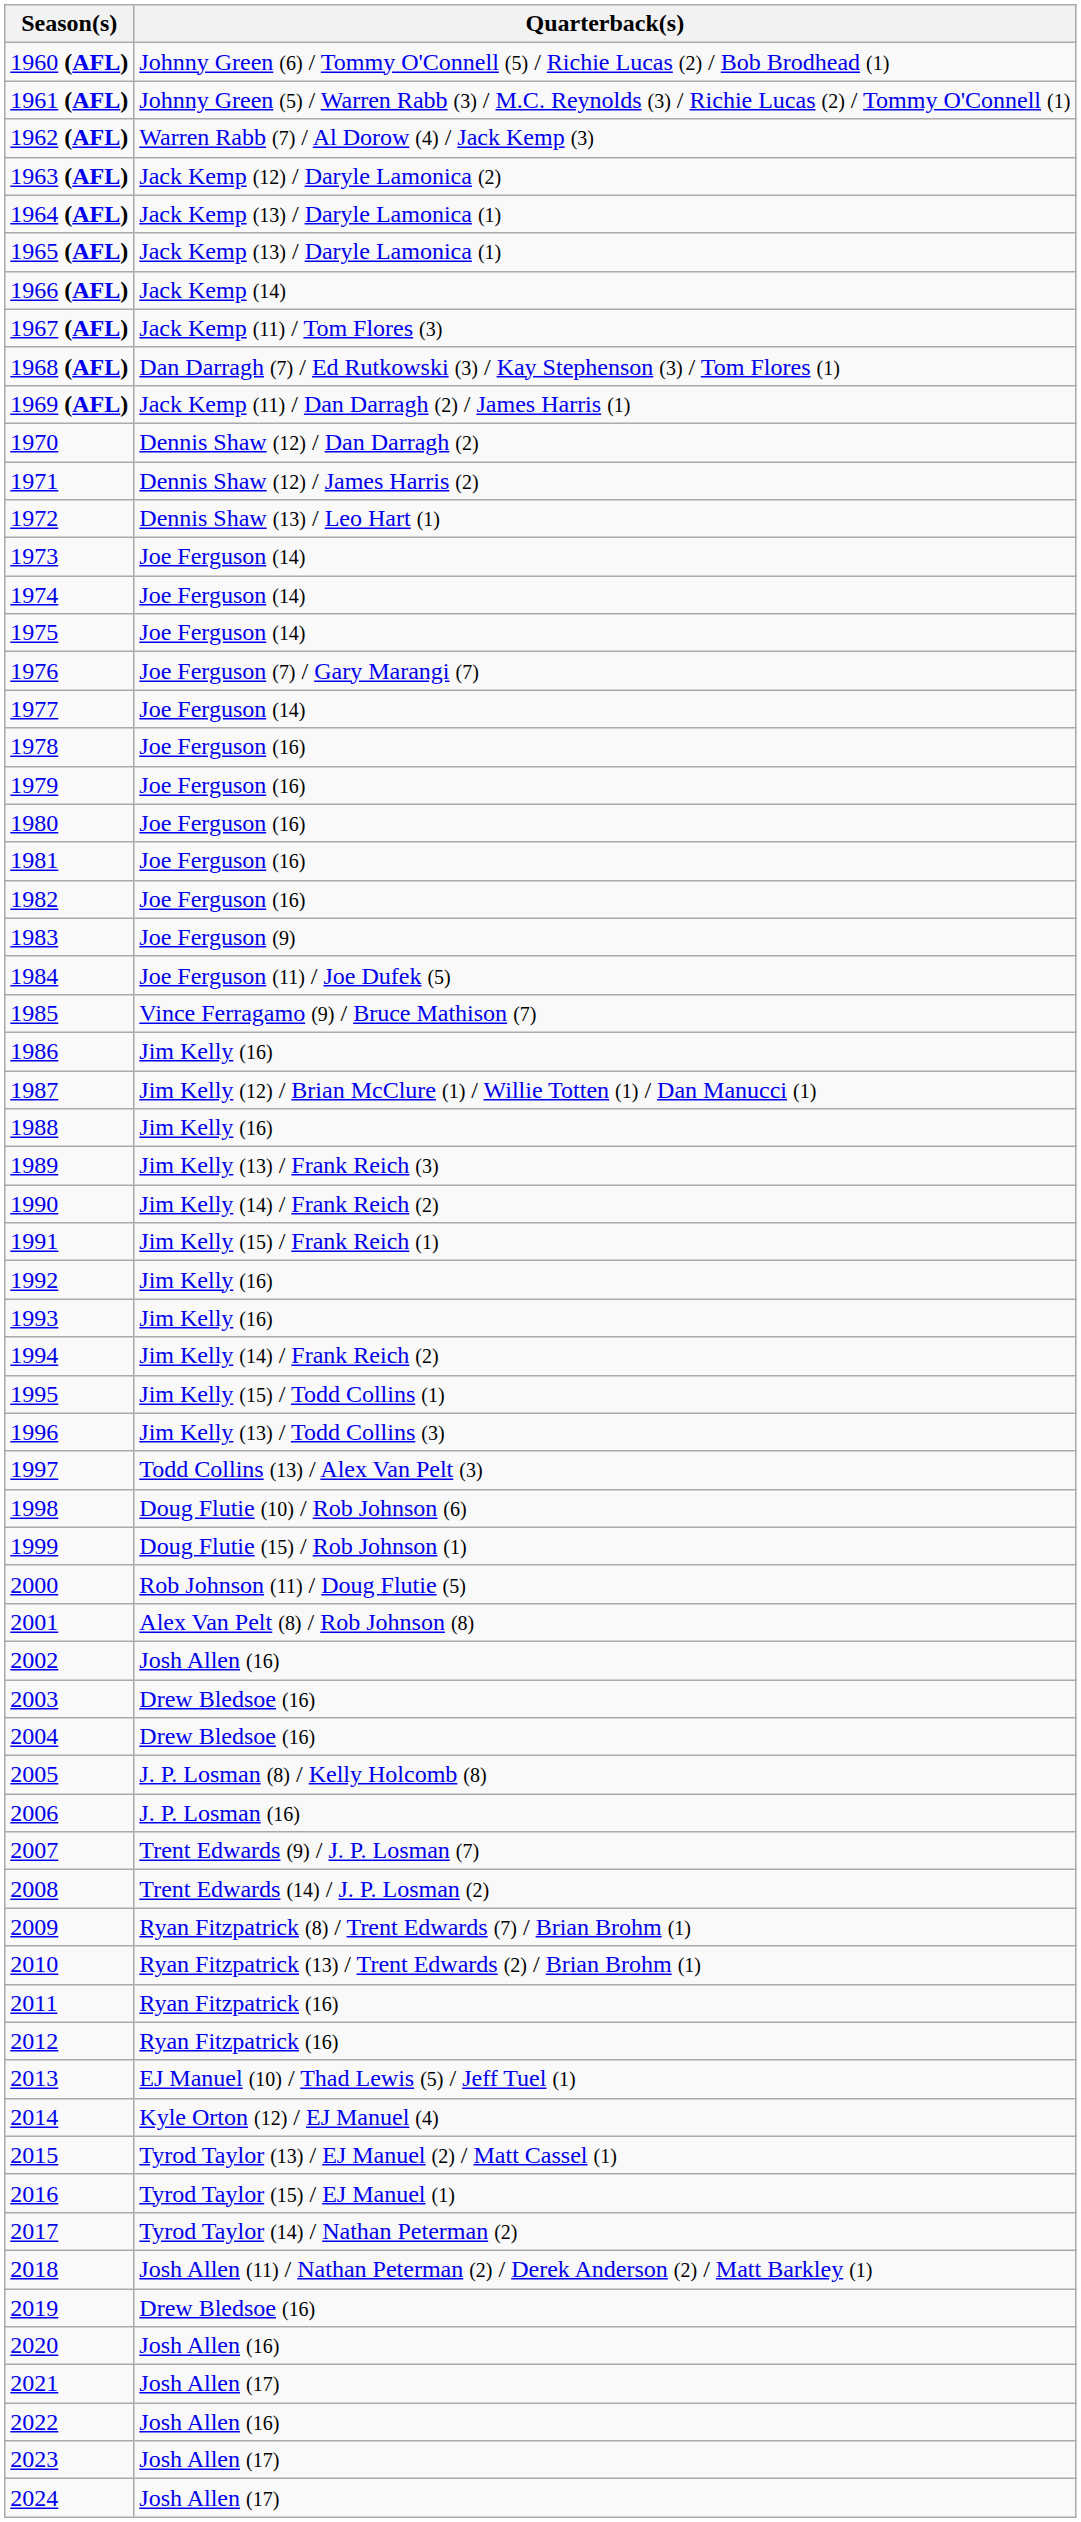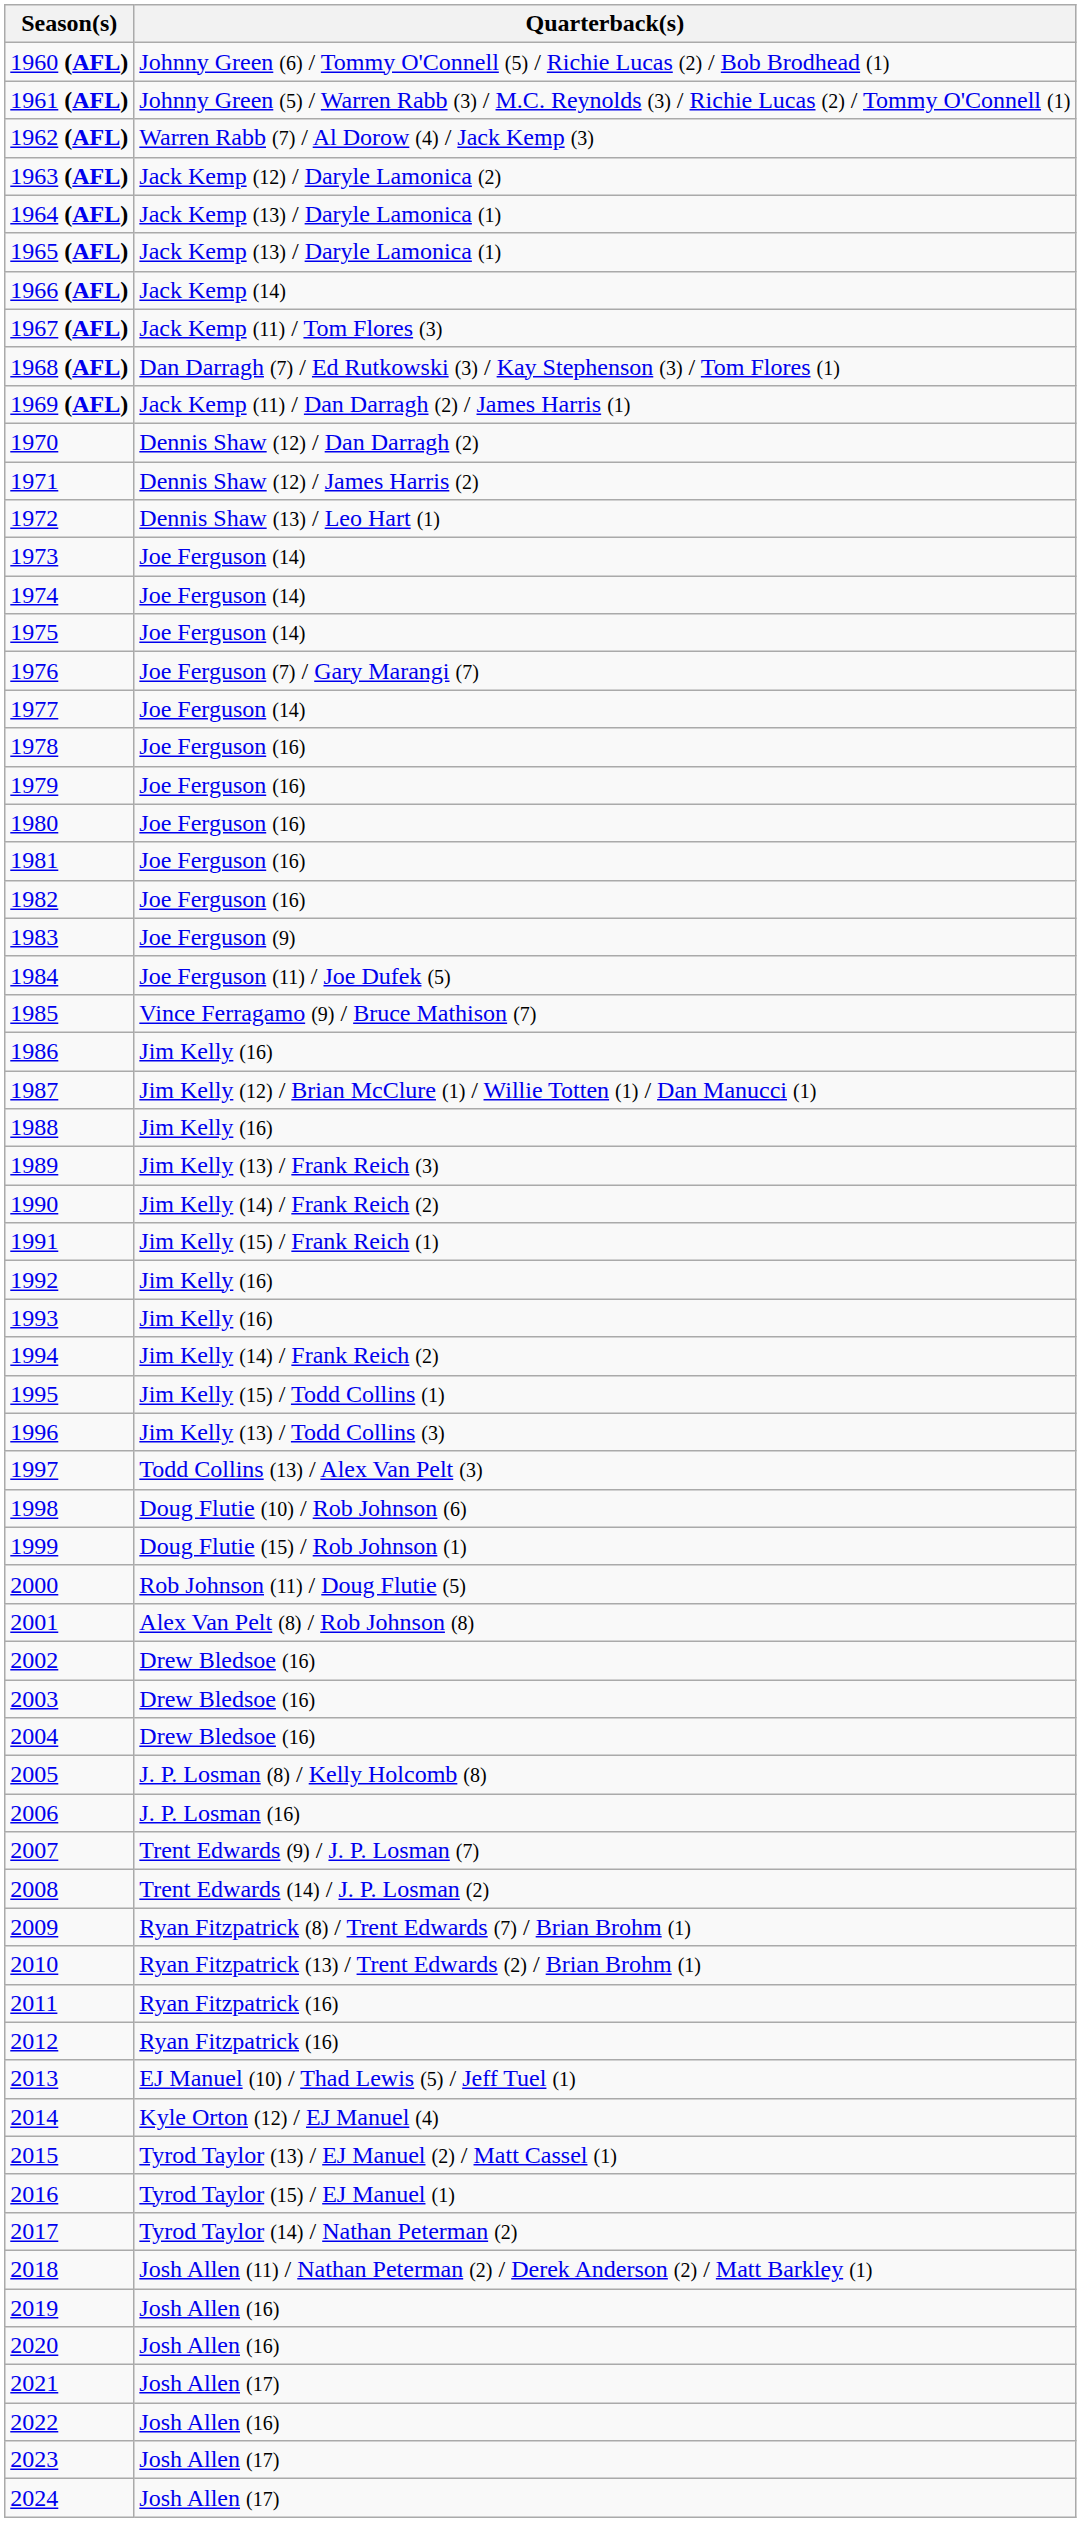(209, 1660) Josh Allen (16) -> (227, 1660) Drew Bledsoe (16)
(227, 2307) Drew Bledsoe (16) -> (209, 2307) Josh Allen (16)
